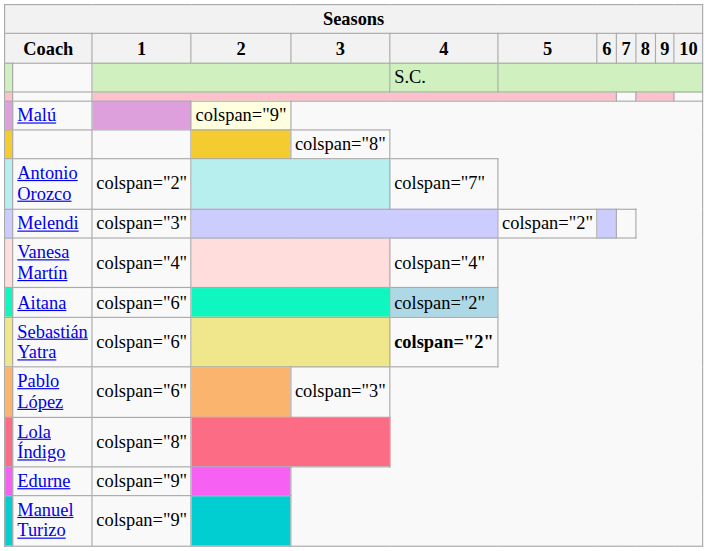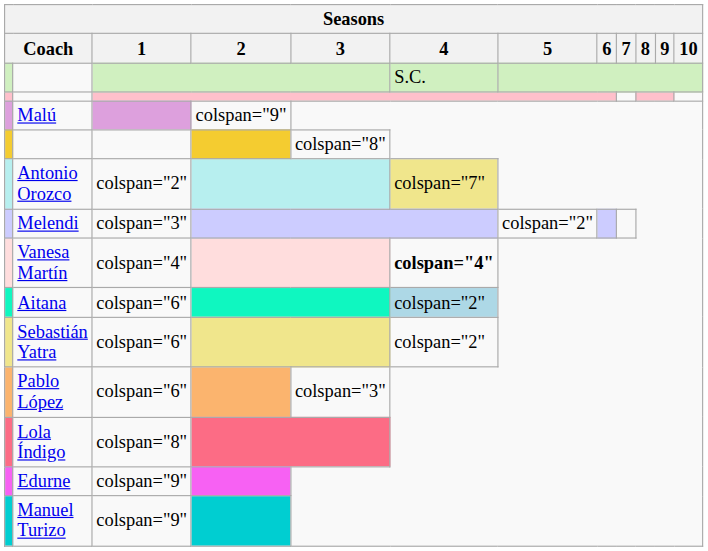(241, 115) lightyellow background -> (241, 115) no background
(440, 183) no background -> (440, 183) khaki background
(440, 262) normal -> (444, 262) bold
(444, 341) bold -> (440, 341) normal
